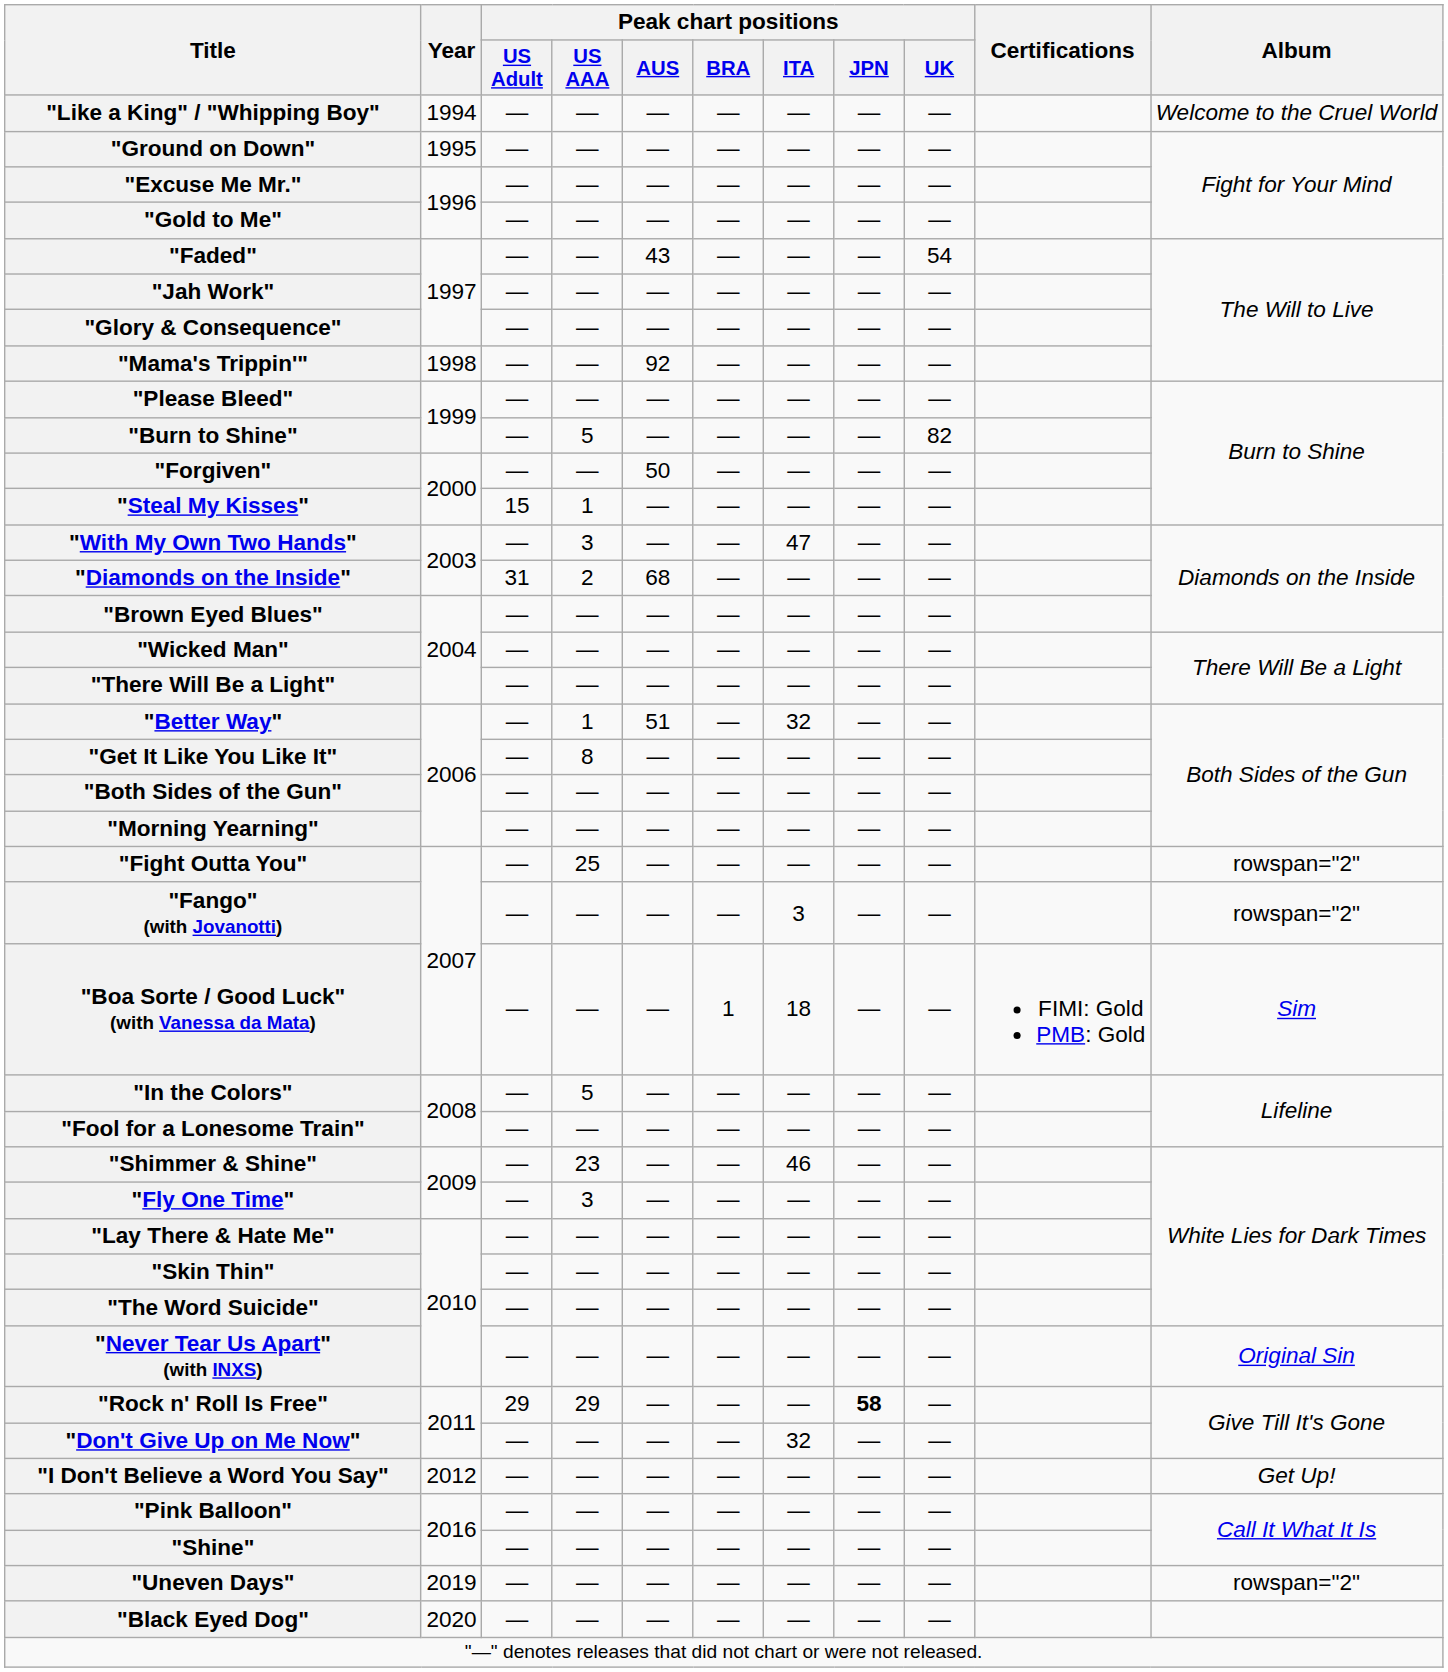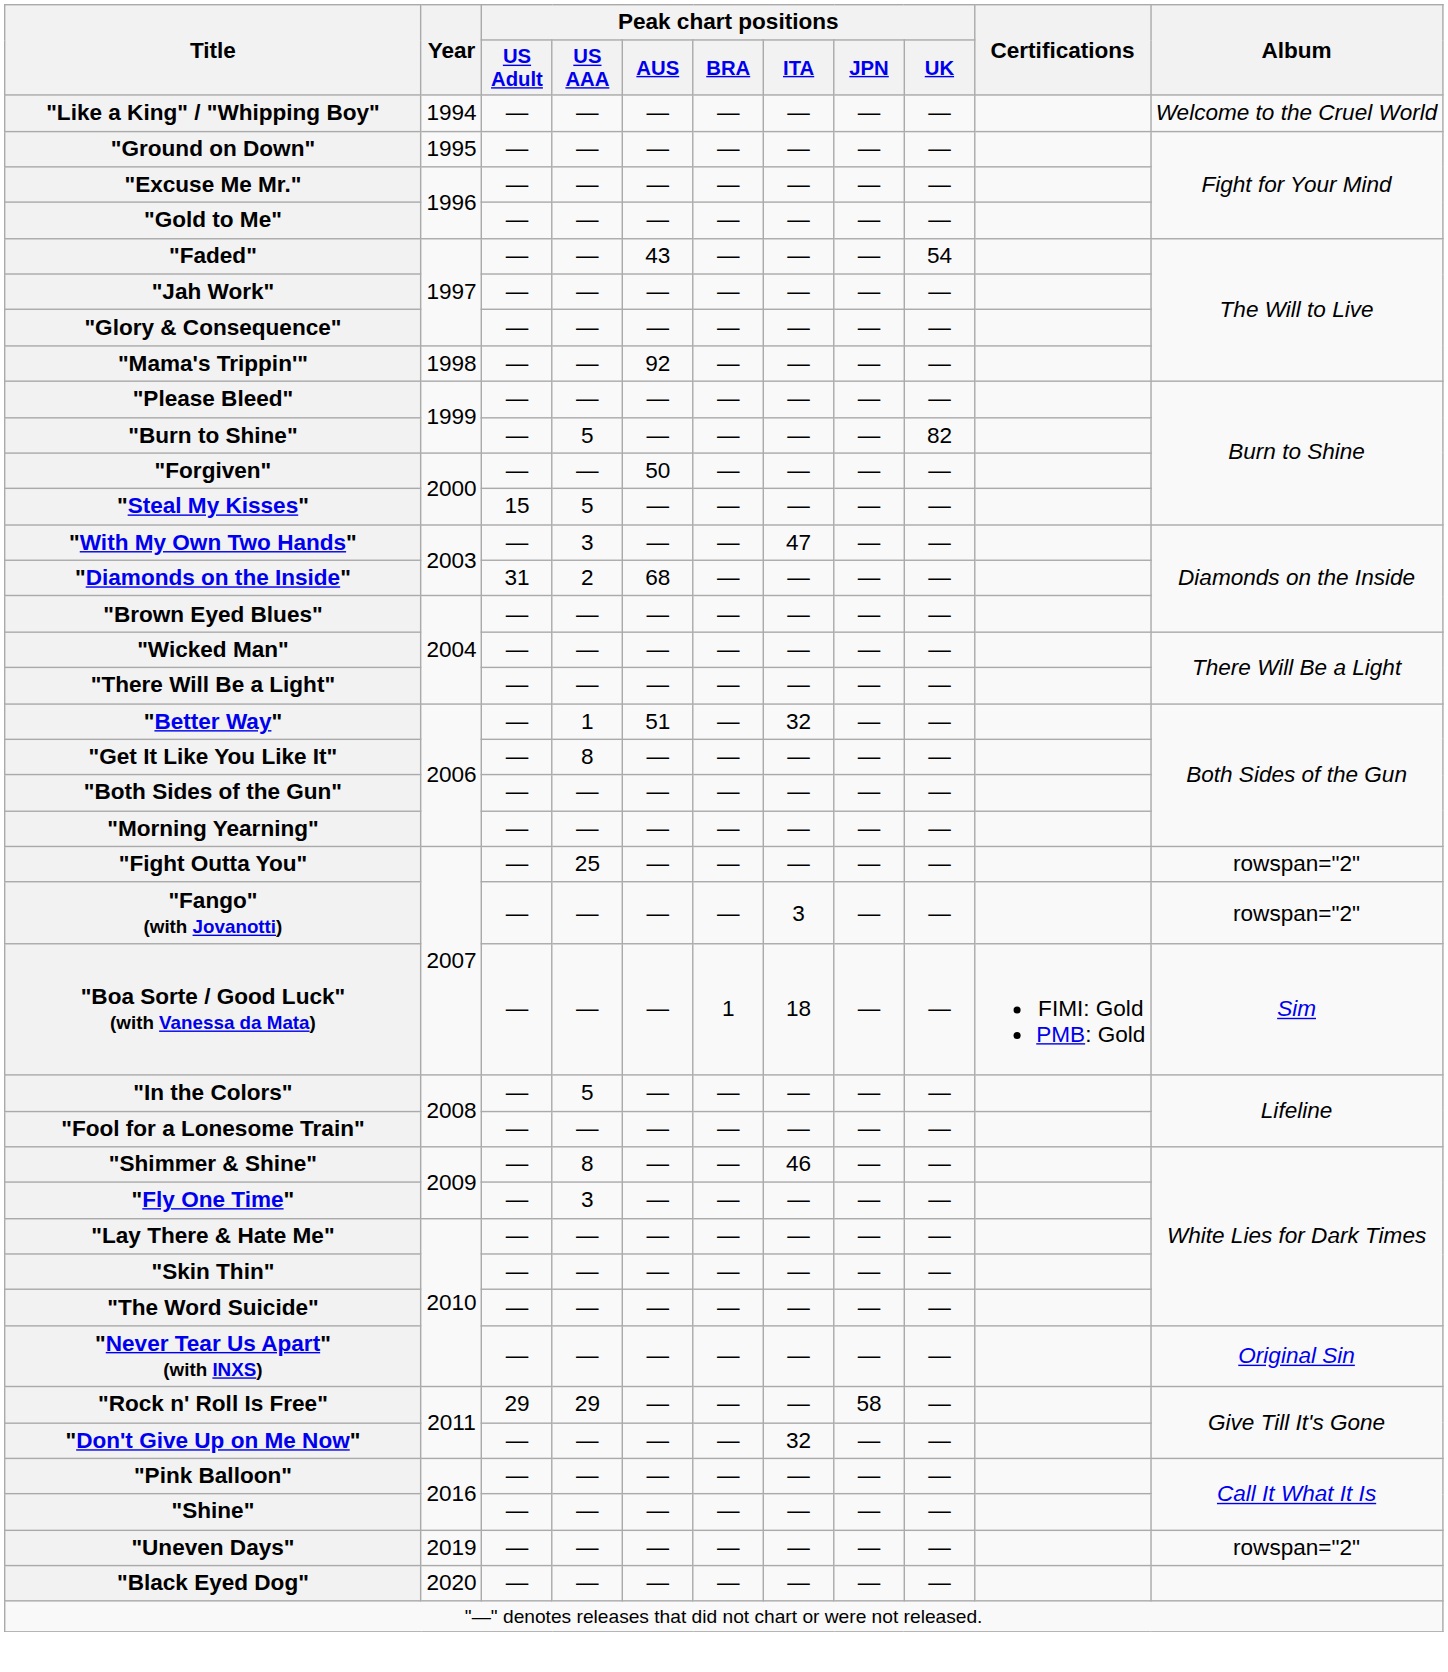(587, 506) 1 -> (587, 506) 5
(587, 1164) 23 -> (587, 1164) 8
(869, 1404) bold -> (869, 1404) normal
- row: (213, 1475)
